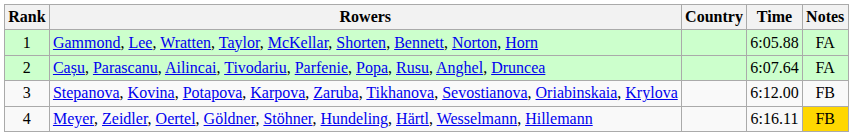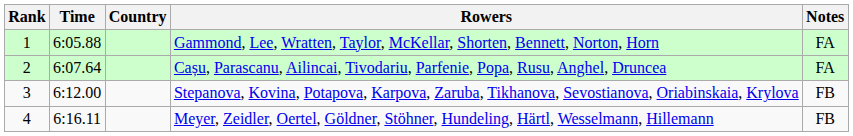columns swapped: (365, 17) <-> (774, 17)
(825, 118) gold background -> (825, 118) no background
